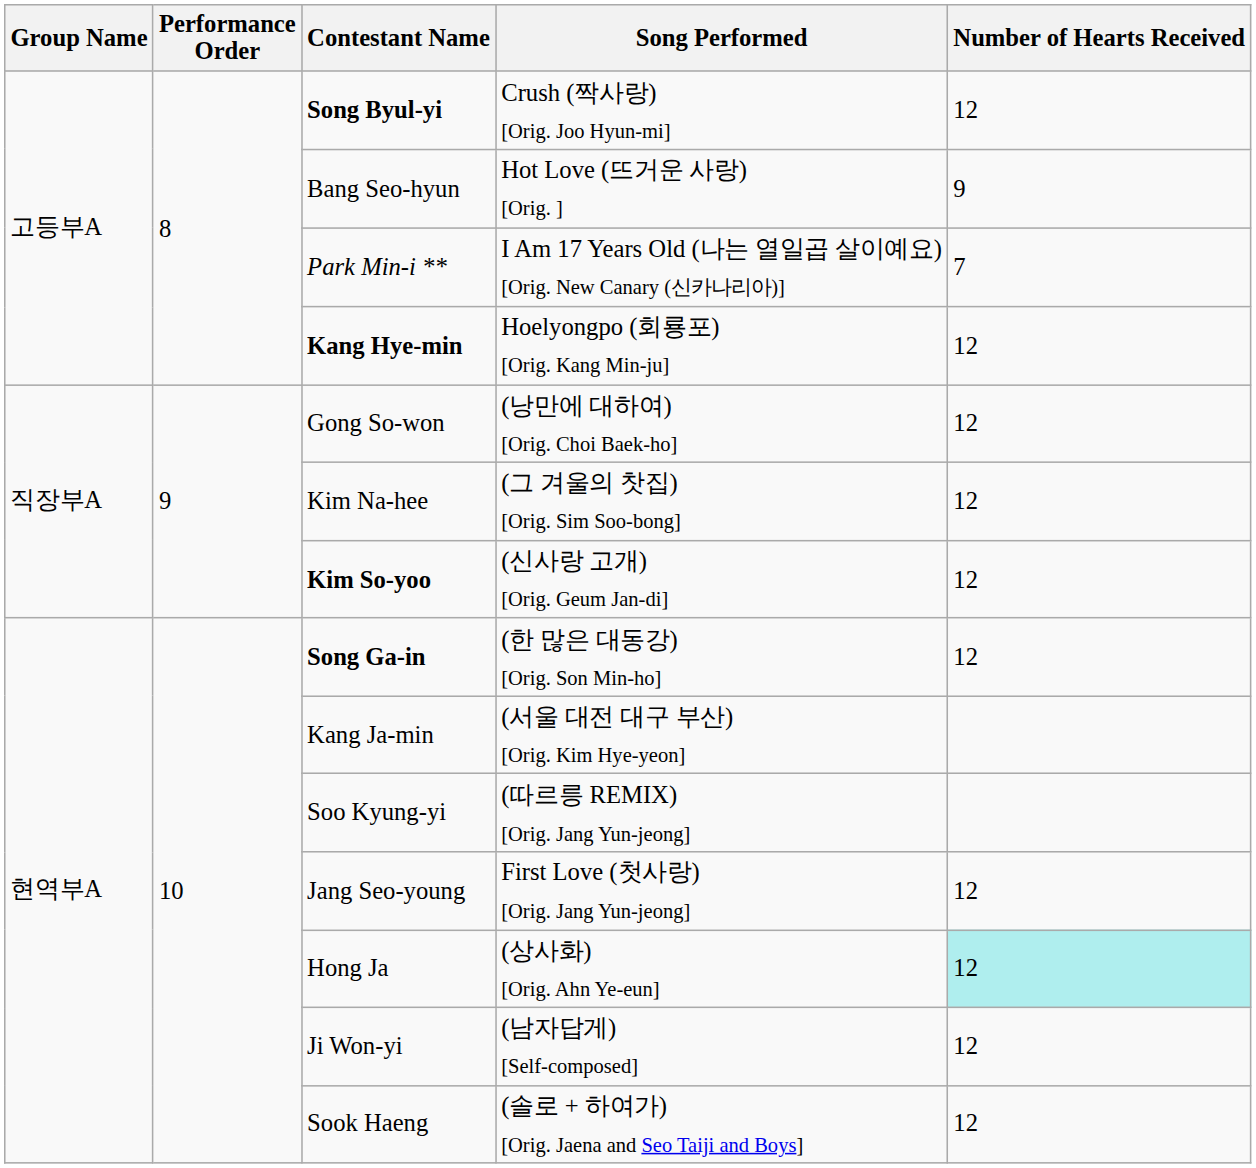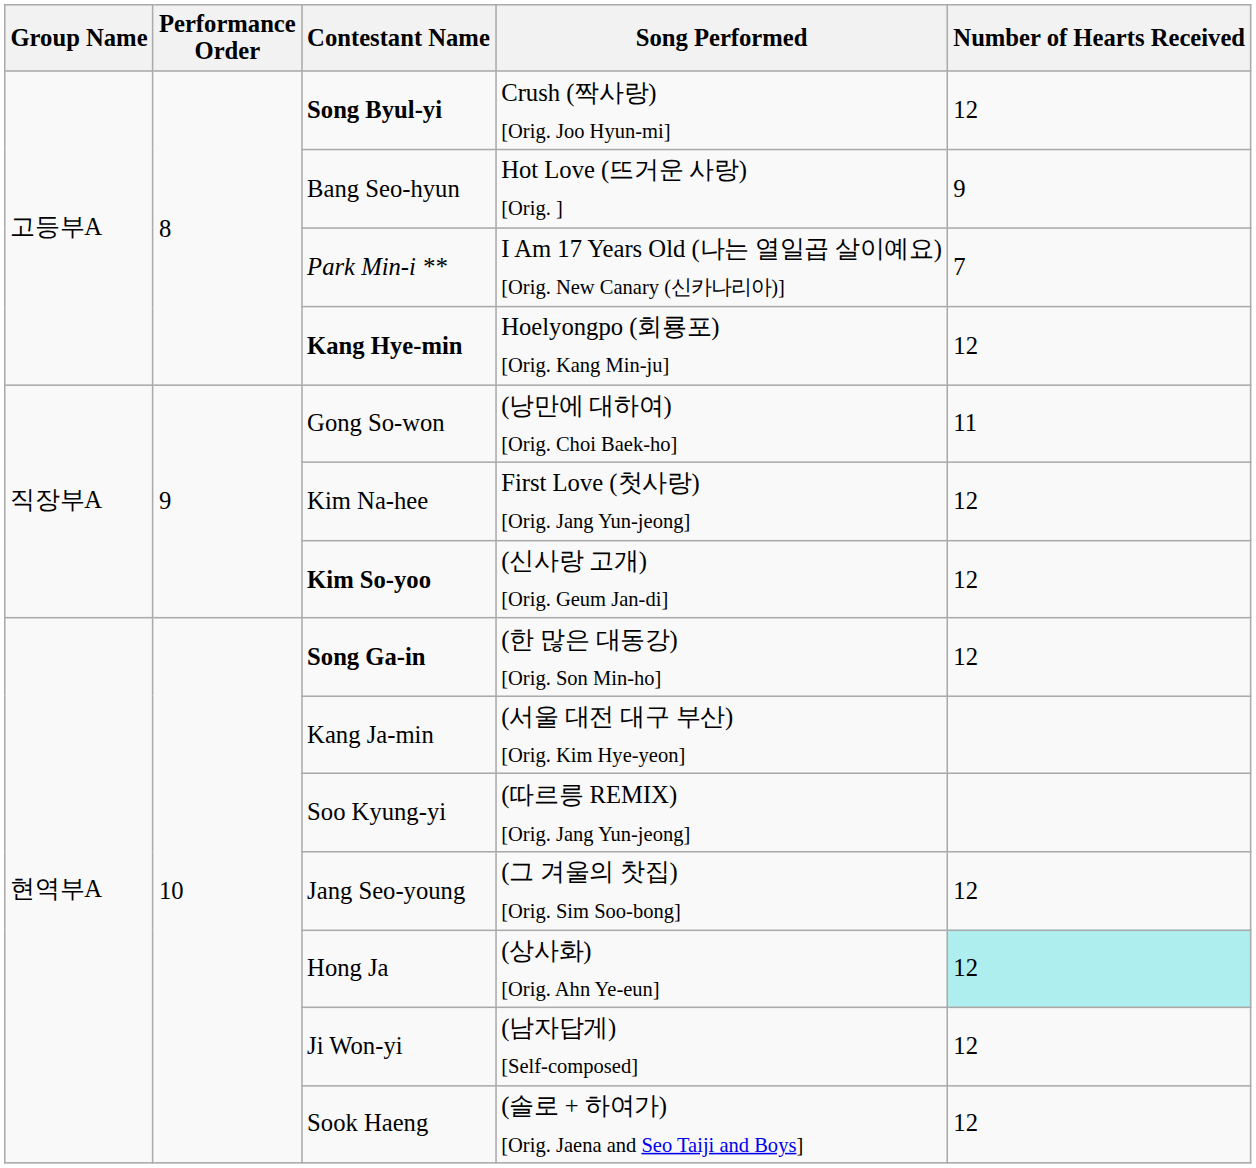(966, 423) 12 -> (965, 423) 11
(591, 501) (그 겨울의 찻집) [Orig. Sim Soo-bong] -> (600, 501) First Love (첫사랑) [Orig. Jang Yun-jeong]
(600, 891) First Love (첫사랑) [Orig. Jang Yun-jeong] -> (591, 891) (그 겨울의 찻집) [Orig. Sim Soo-bong]
